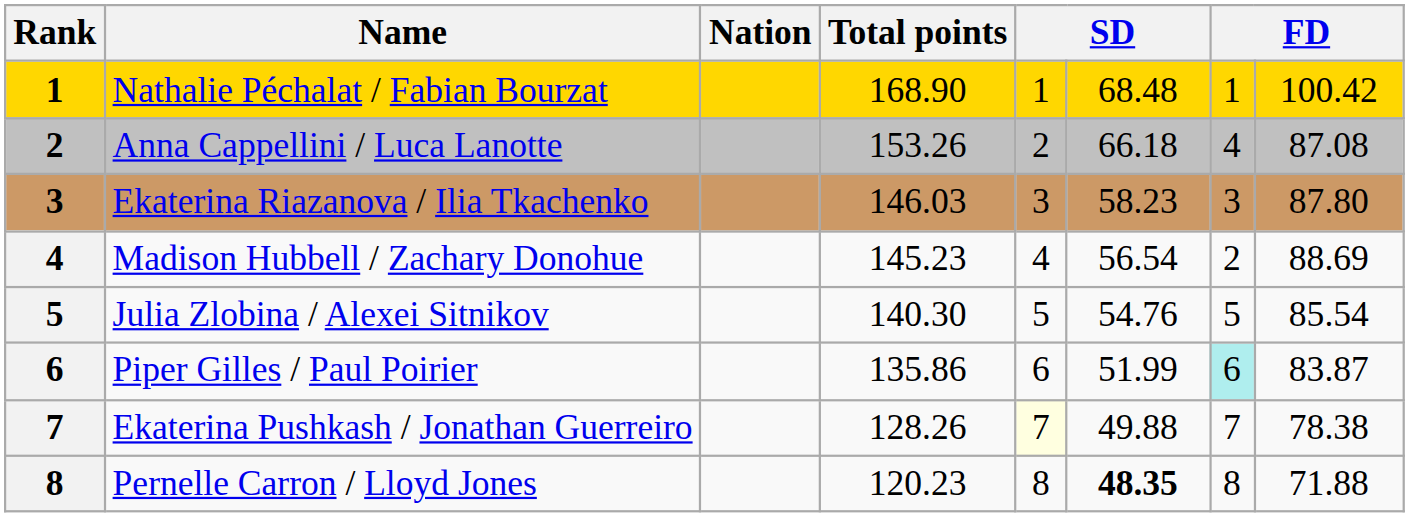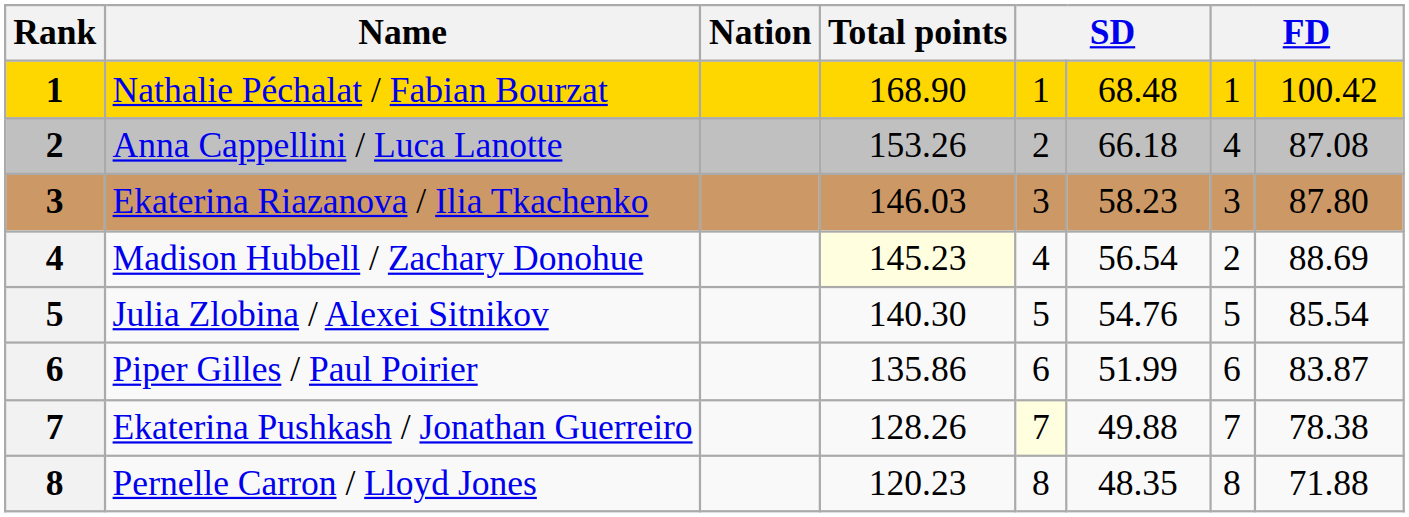(918, 257) no background -> (918, 257) lightyellow background
(1232, 370) paleturquoise background -> (1232, 370) no background
(1138, 483) bold -> (1138, 483) normal
